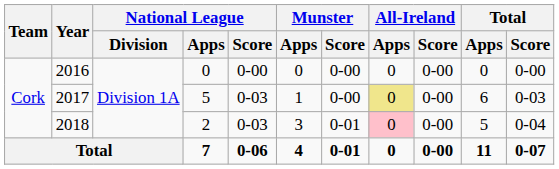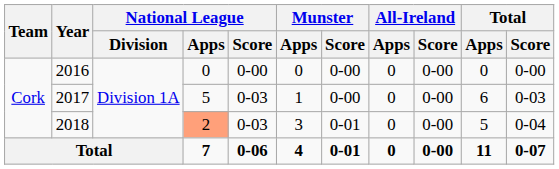(391, 97) khaki background -> (391, 97) no background
(206, 124) no background -> (206, 124) lightsalmon background
(391, 124) pink background -> (391, 124) no background
